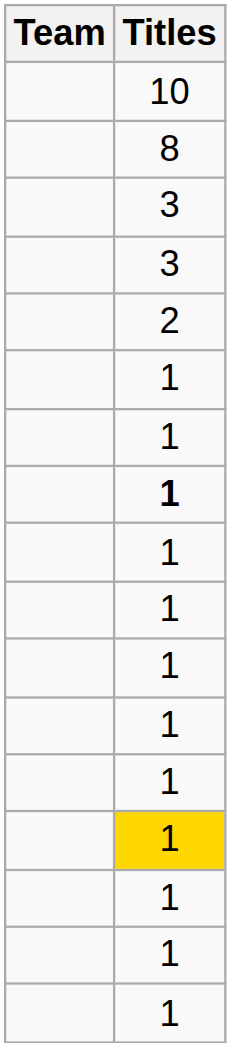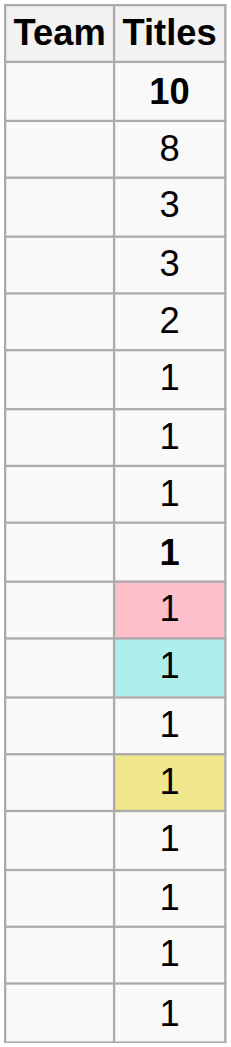(170, 90) normal -> (170, 90) bold
(170, 494) bold -> (170, 494) normal
(170, 551) normal -> (170, 551) bold
(170, 609) no background -> (170, 609) pink background
(170, 666) no background -> (170, 666) paleturquoise background
(170, 782) no background -> (170, 782) khaki background
(170, 839) gold background -> (170, 839) no background
